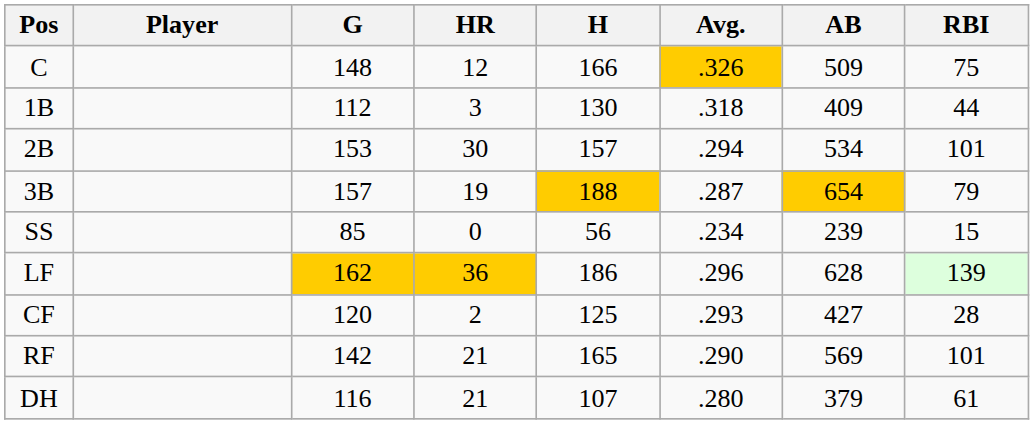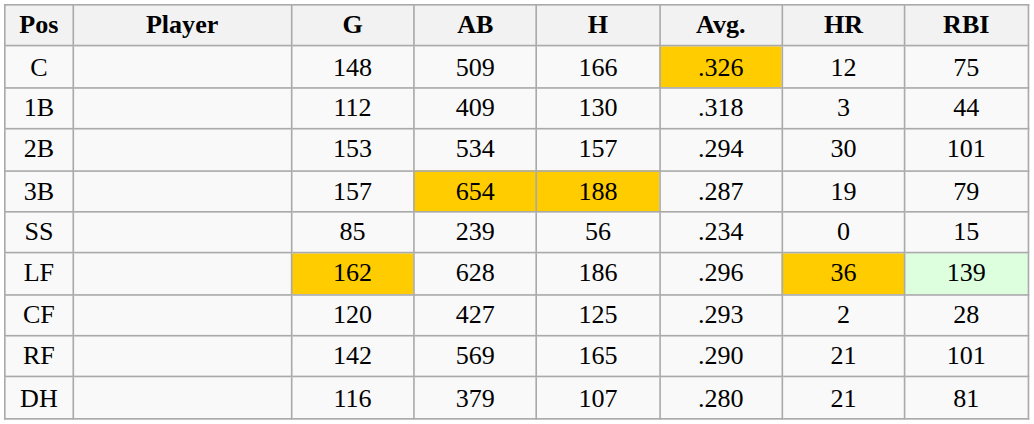columns swapped: (843, 25) <-> (475, 25)
(966, 397) 61 -> (966, 397) 81
